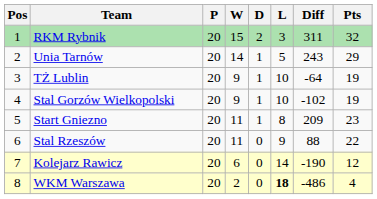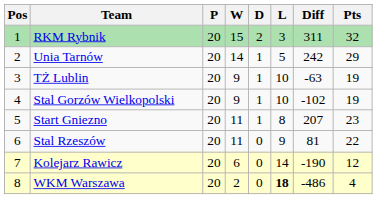(313, 57) 243 -> (313, 57) 242
(313, 78) -64 -> (313, 78) -63
(313, 120) 209 -> (313, 120) 207
(313, 141) 88 -> (313, 141) 81
